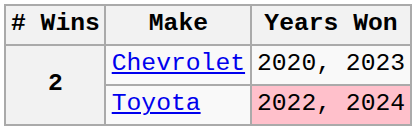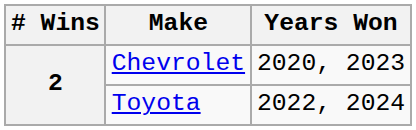(331, 105) pink background -> (331, 105) no background
